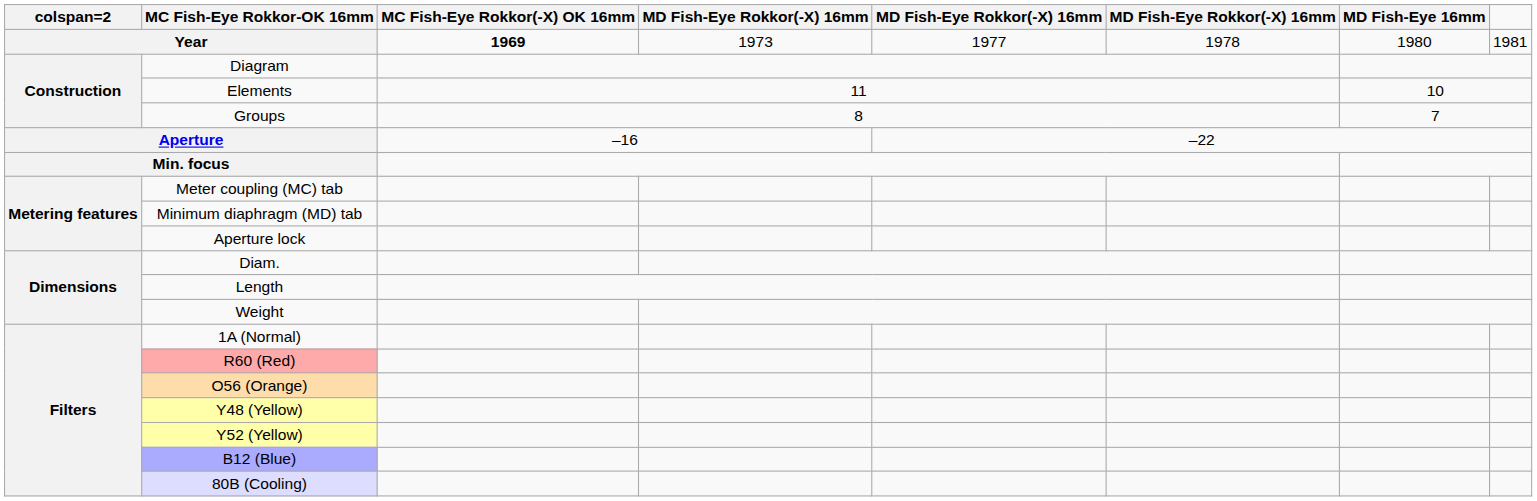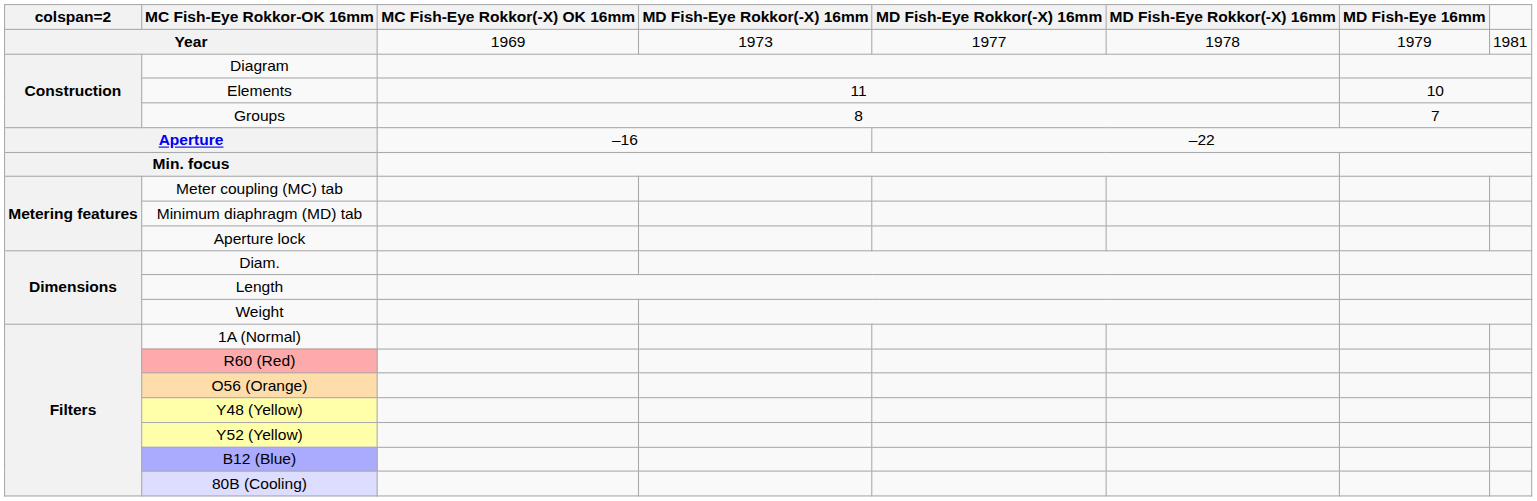(508, 42) bold -> (508, 42) normal
(1414, 42) 1980 -> (1414, 42) 1979
